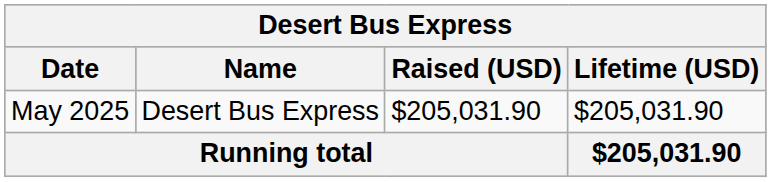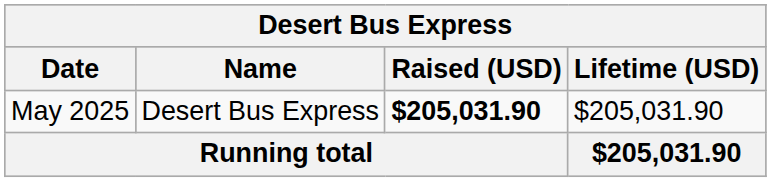(466, 111) normal -> (466, 111) bold
